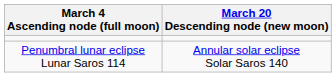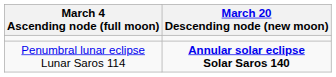(247, 56) normal -> (247, 56) bold
